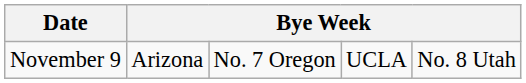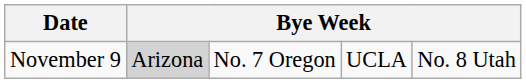(167, 59) no background -> (167, 59) lightgrey background
